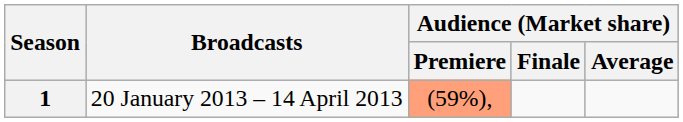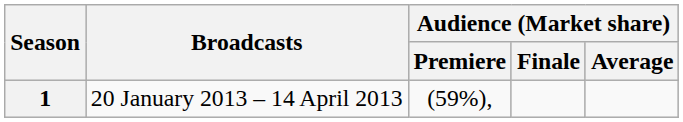(460, 98) lightsalmon background -> (460, 98) no background
